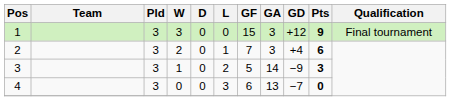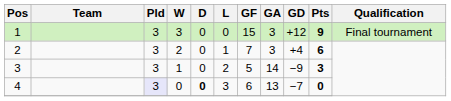(156, 86) no background -> (156, 86) lavender background
(202, 86) normal -> (202, 86) bold
